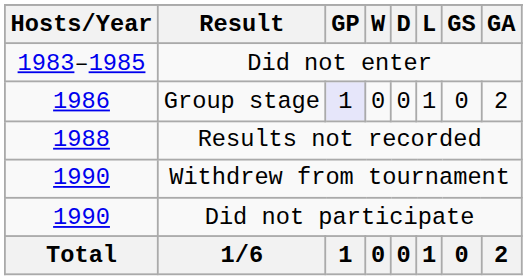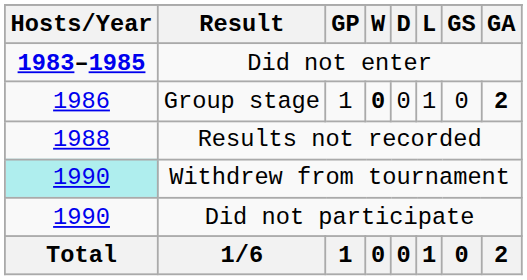(82, 63) normal -> (82, 63) bold
(345, 101) lavender background -> (345, 101) no background
(378, 101) normal -> (378, 101) bold
(501, 101) normal -> (501, 101) bold
(82, 178) no background -> (82, 178) paleturquoise background
